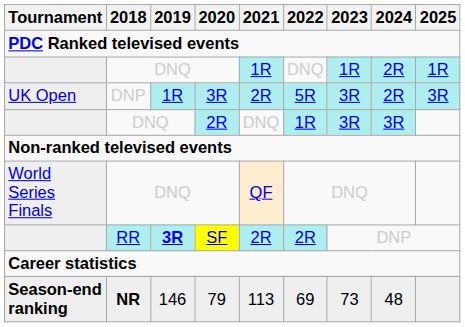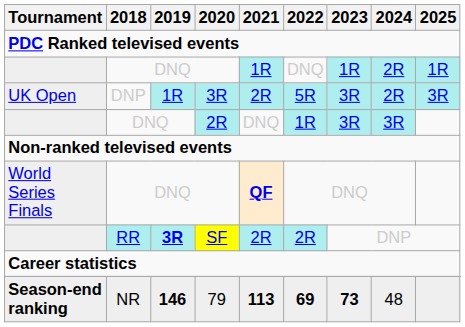(261, 192) normal -> (261, 192) bold
(128, 299) bold -> (128, 299) normal
(172, 299) normal -> (172, 299) bold
(261, 299) normal -> (261, 299) bold
(305, 299) normal -> (305, 299) bold
(350, 299) normal -> (350, 299) bold
